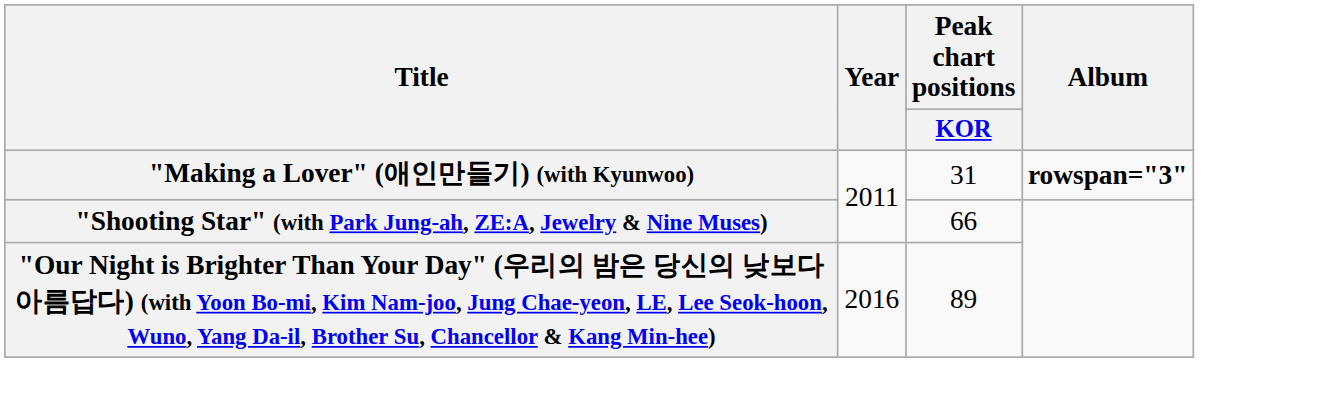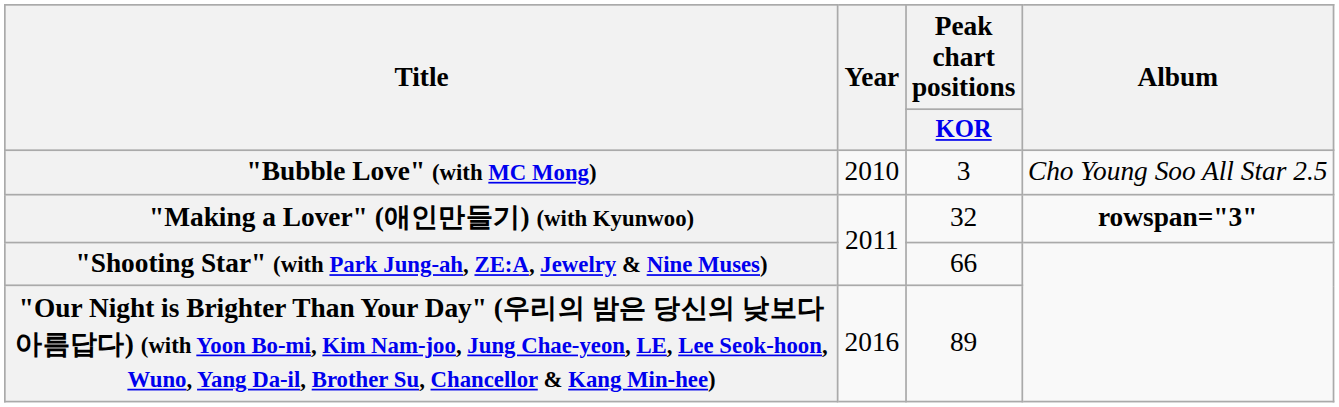+ row: (422, 171)
(964, 174) 31 -> (964, 217) 32
